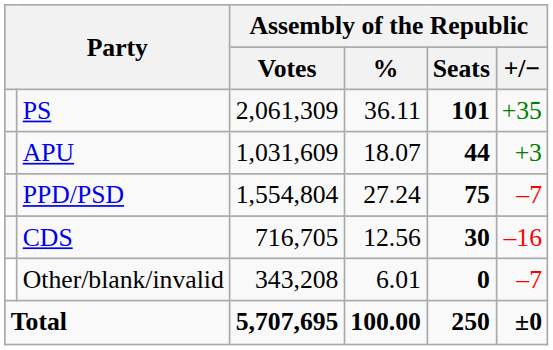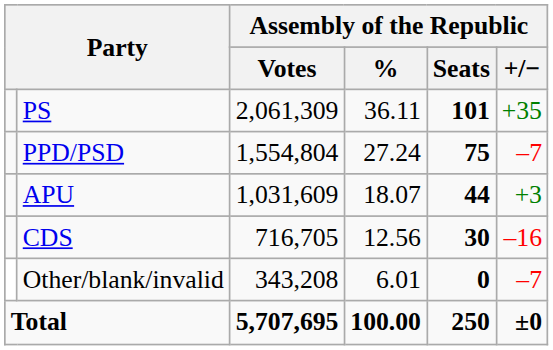rows swapped: (73, 195) <-> (48, 152)
